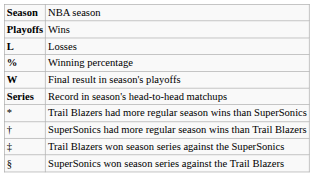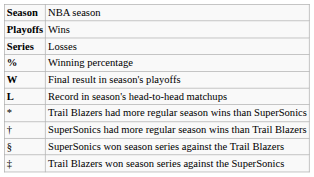(10, 46) L -> (20, 46) Series
(20, 96) Series -> (10, 96) L
rows swapped: (166, 146) <-> (166, 163)
